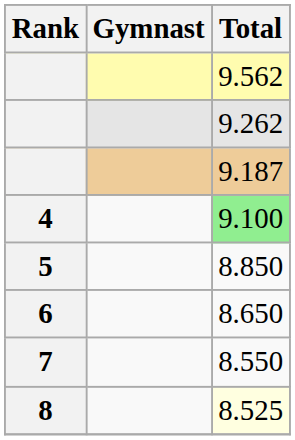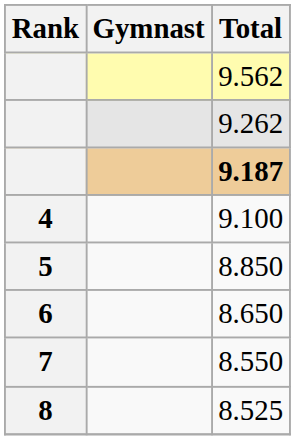(251, 171) normal -> (251, 171) bold
(251, 218) lightgreen background -> (251, 218) no background
(251, 409) lightyellow background -> (251, 409) no background
